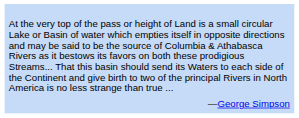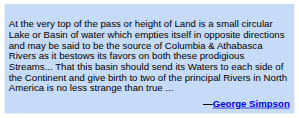(249, 104) normal -> (246, 104) bold
